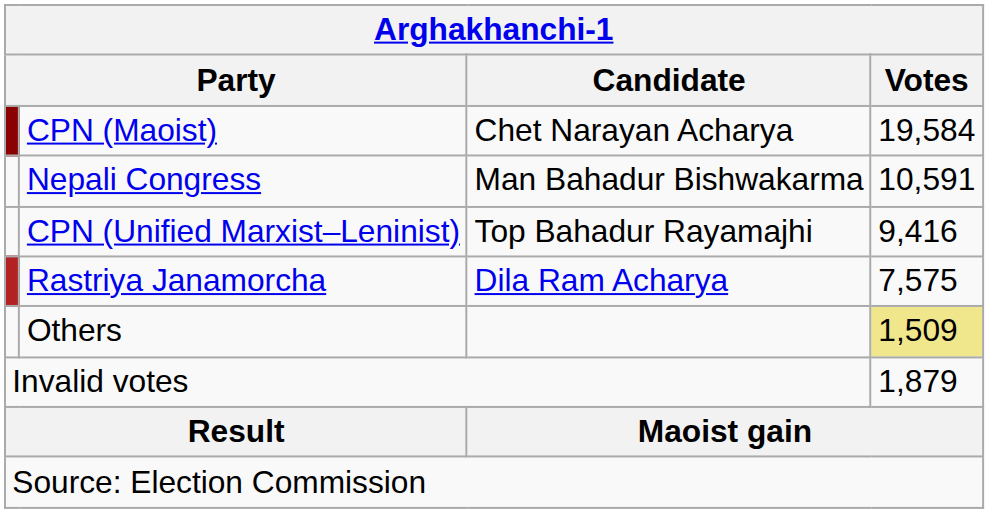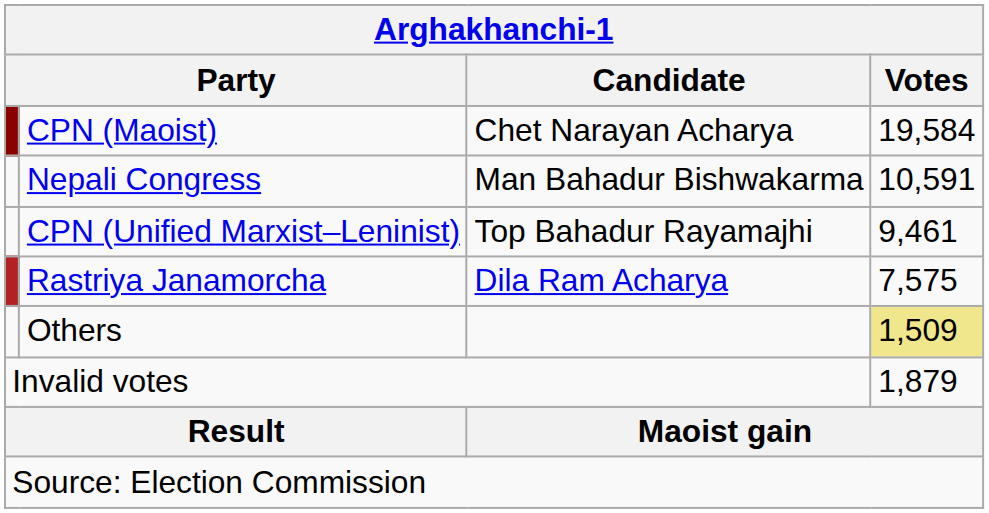(918, 230) 9,416 -> (918, 230) 9,461
